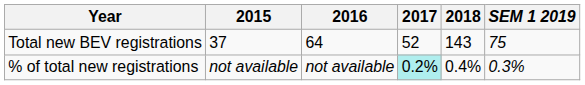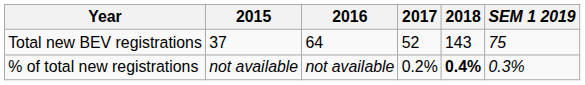(420, 67) paleturquoise background -> (420, 67) no background
(463, 67) normal -> (463, 67) bold
